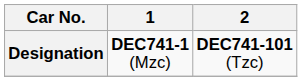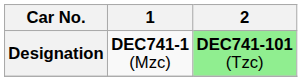(245, 53) no background -> (245, 53) lightgreen background
